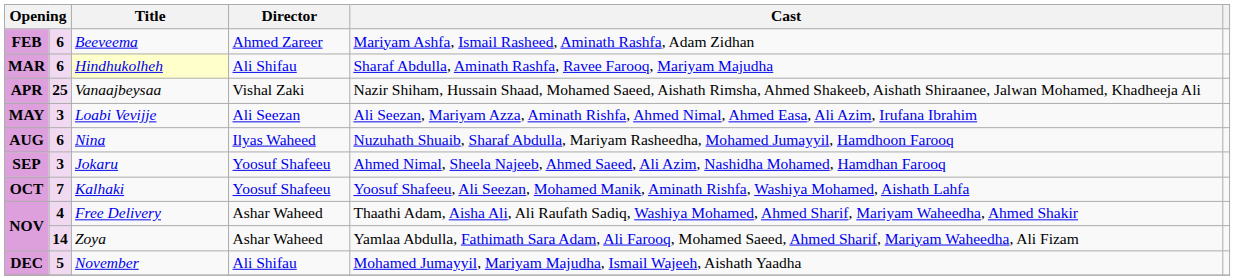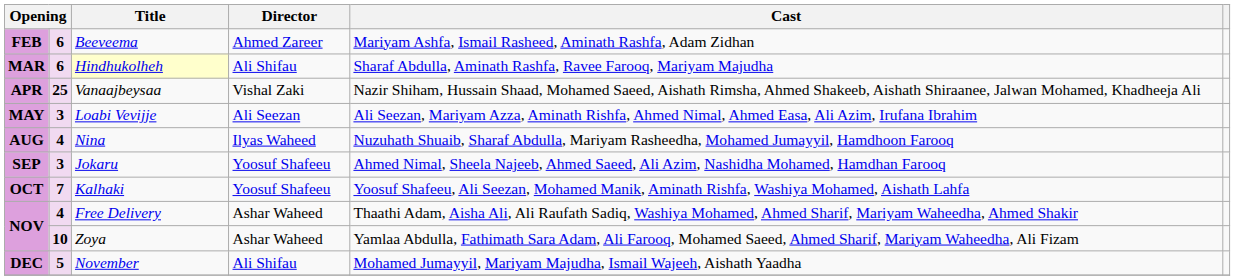(60, 139) 6 -> (60, 139) 4
(60, 238) 14 -> (60, 238) 10
